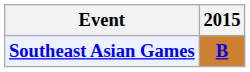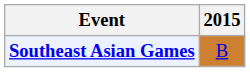(222, 50) bold -> (222, 50) normal
